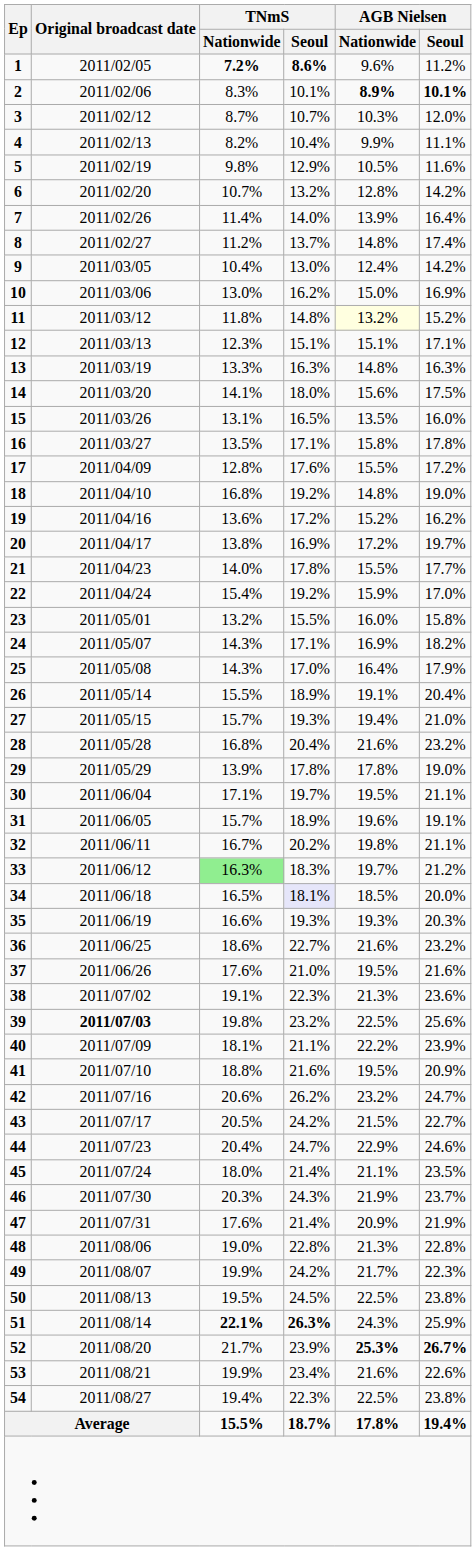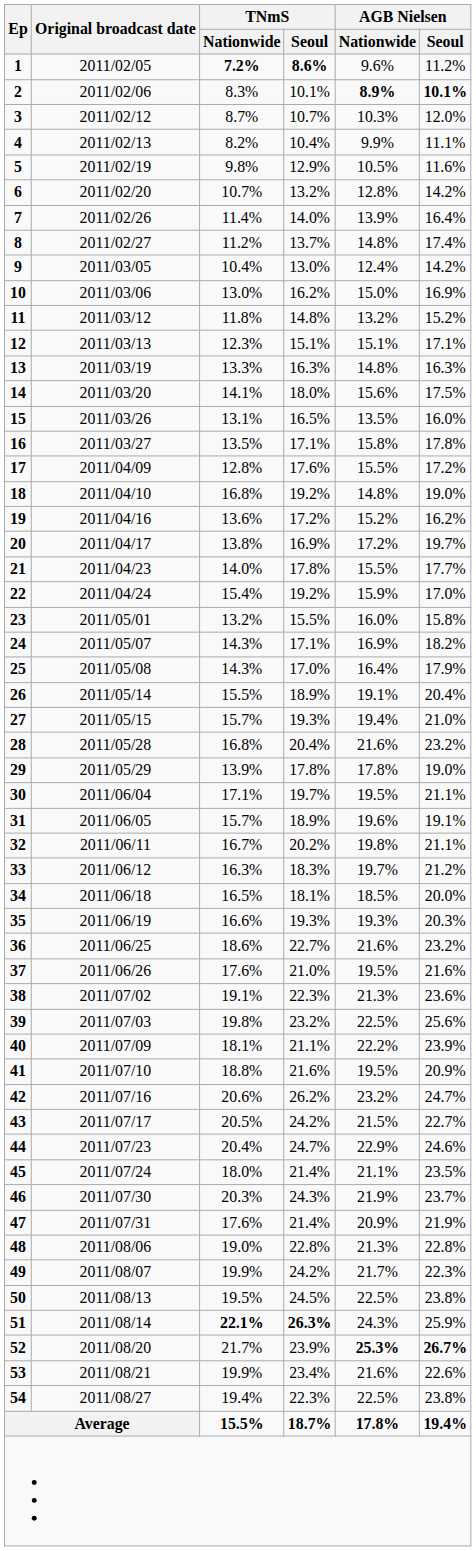(377, 318) lightyellow background -> (377, 318) no background
(242, 870) lightgreen background -> (242, 870) no background
(310, 895) lavender background -> (310, 895) no background
(115, 1021) bold -> (115, 1021) normal
